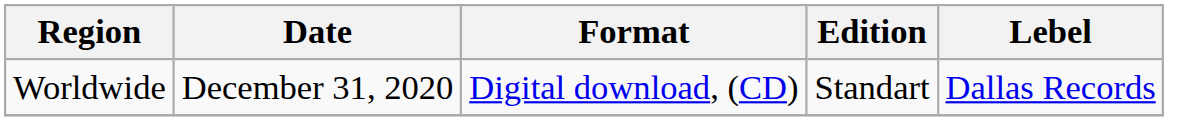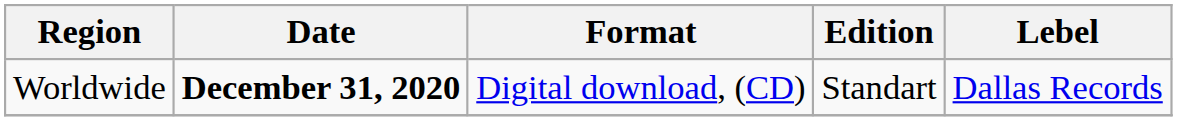(317, 86) normal -> (321, 86) bold
